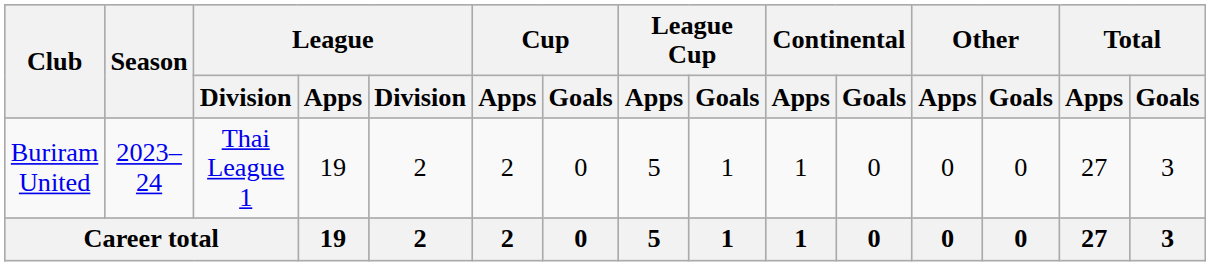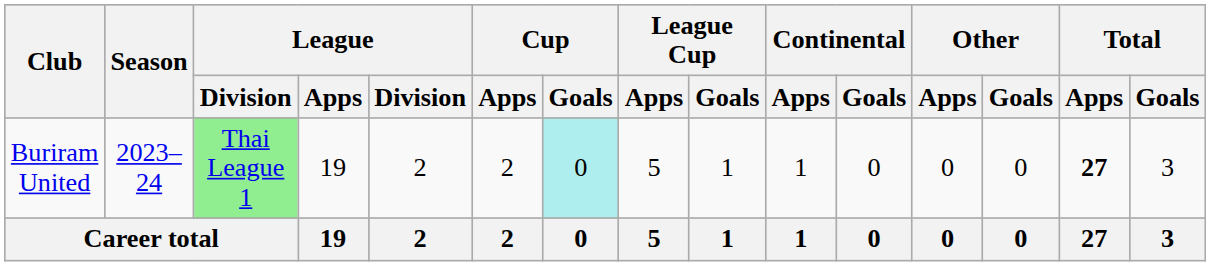(246, 167) no background -> (246, 167) lightgreen background
(581, 167) no background -> (581, 167) paleturquoise background
(1094, 167) normal -> (1094, 167) bold
